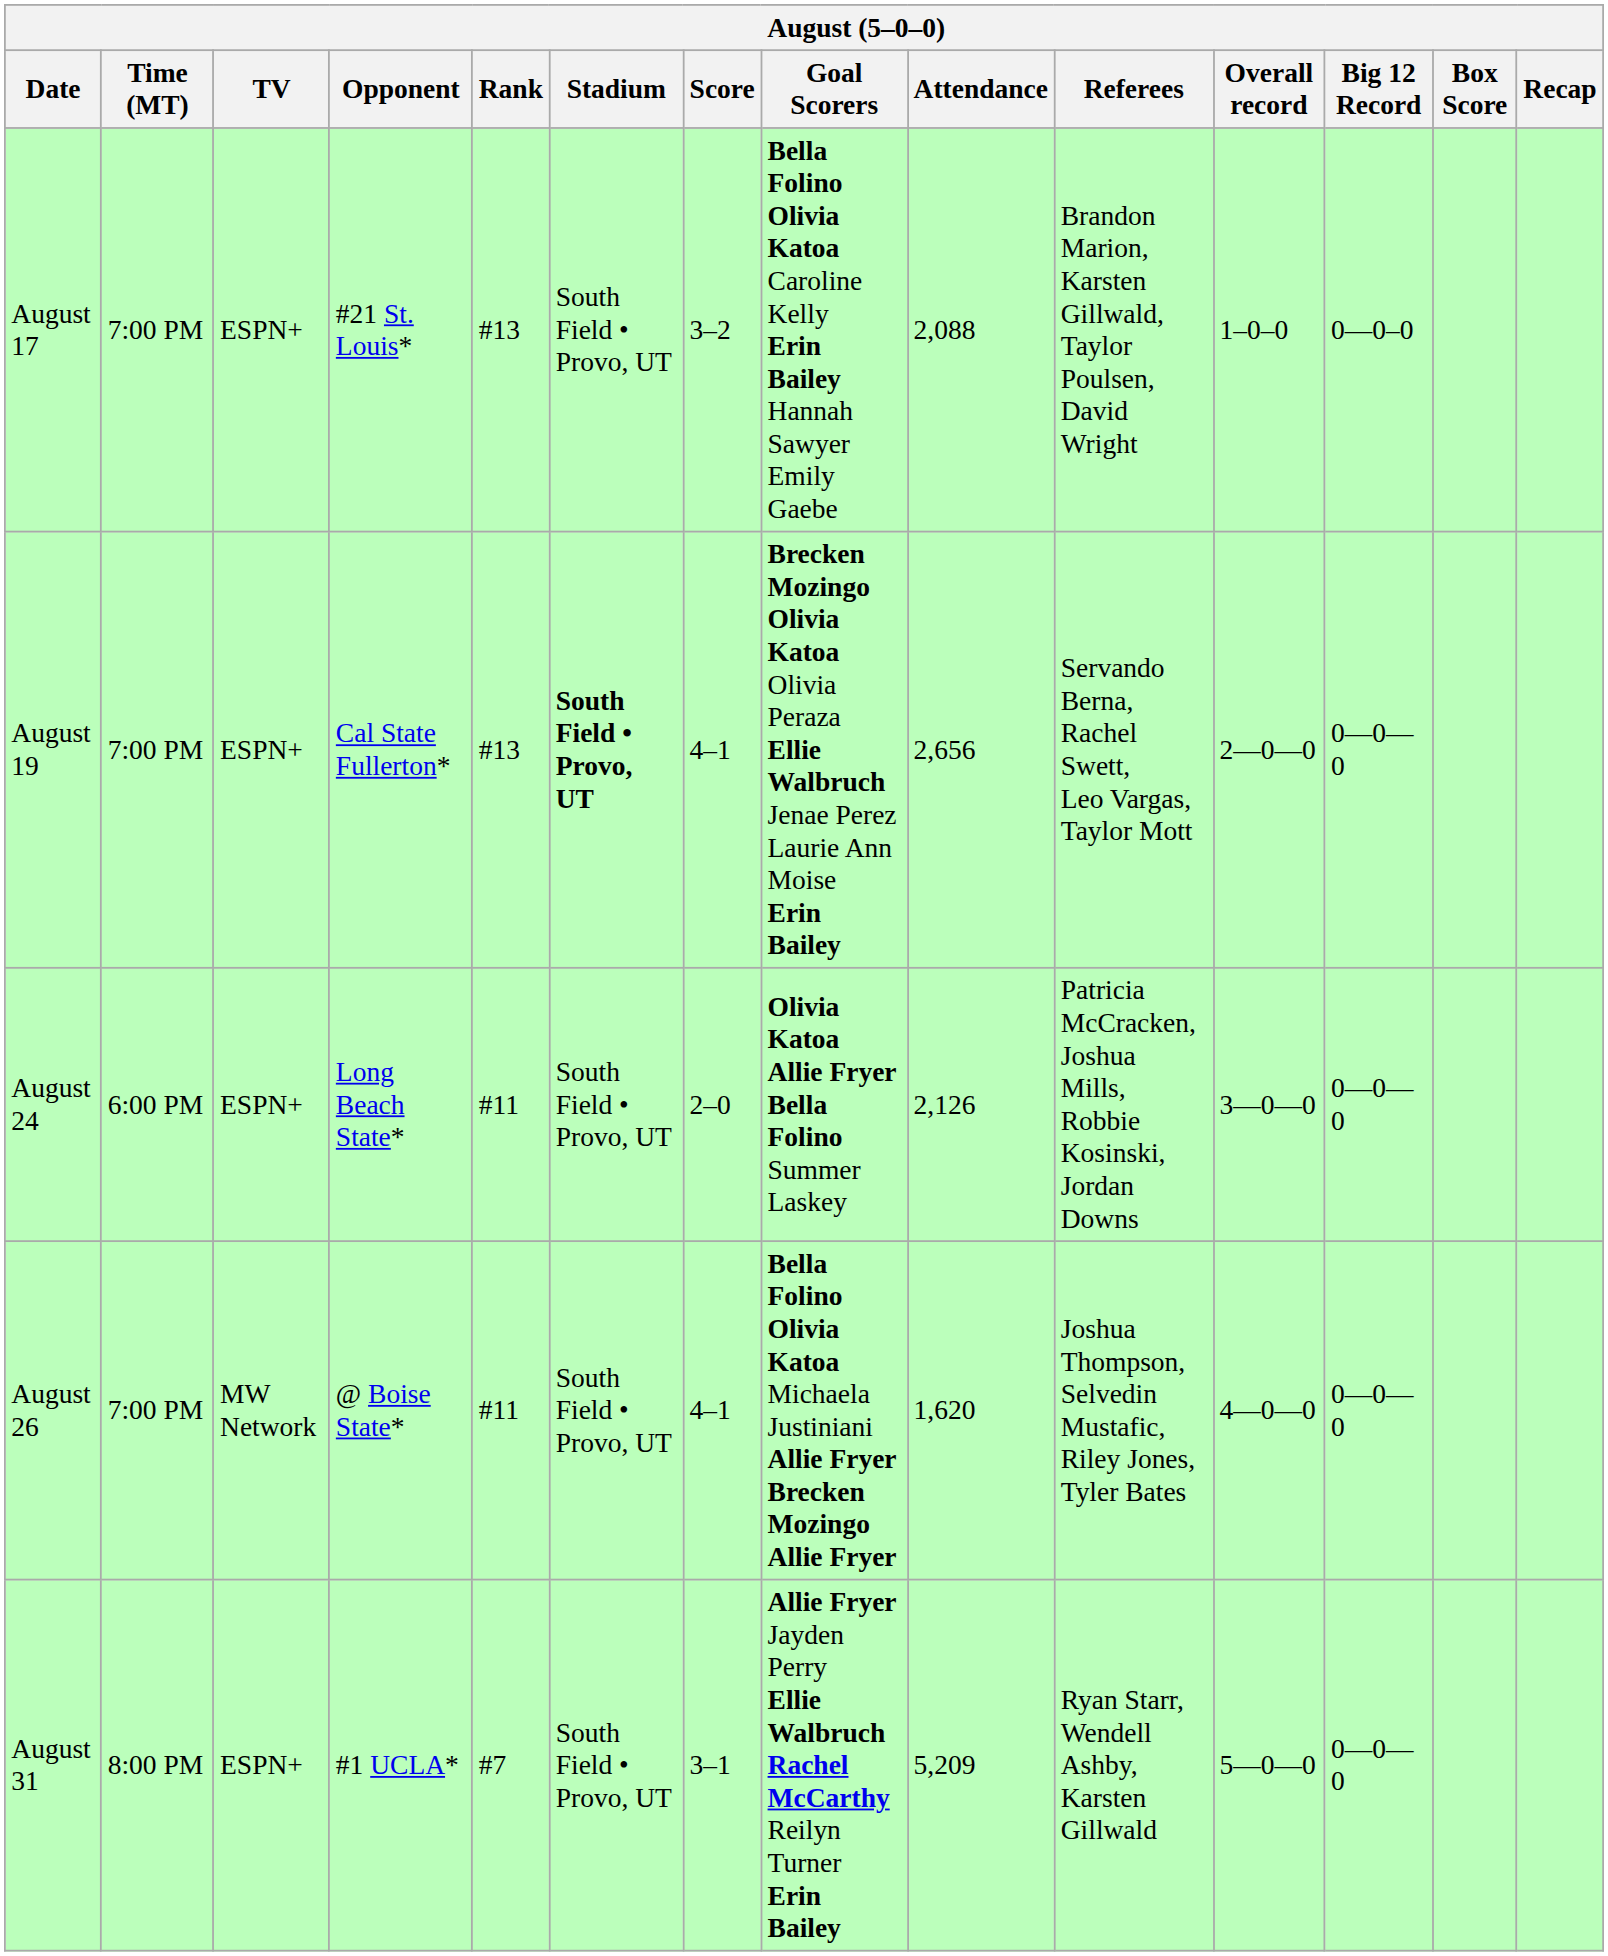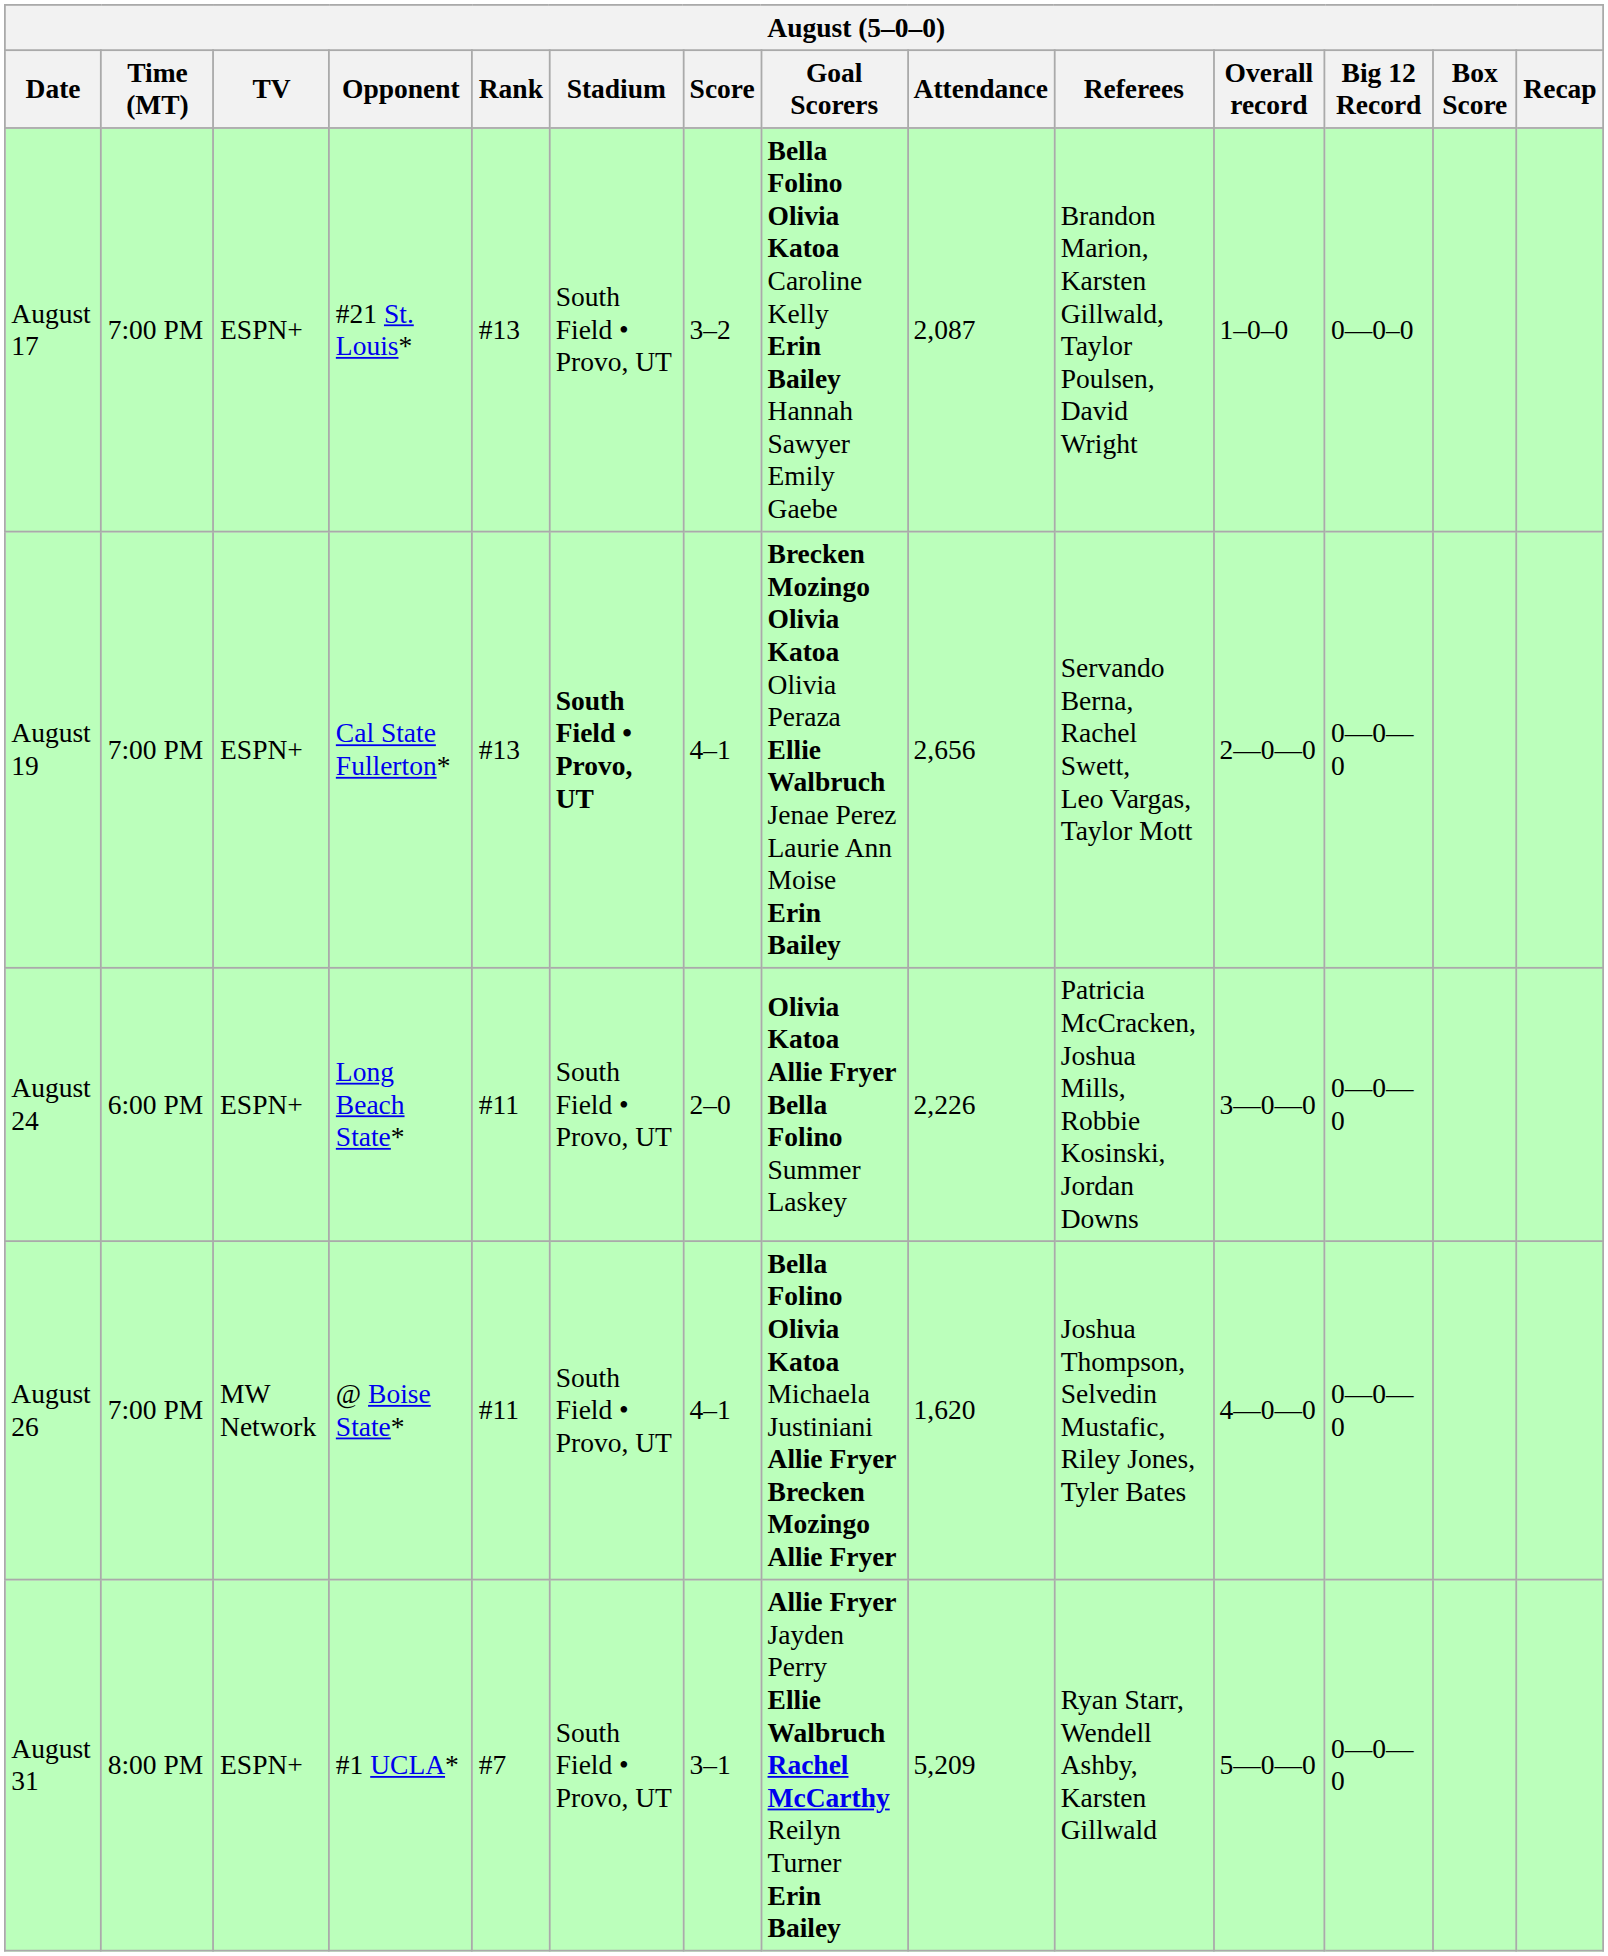(945, 329) 2,088 -> (945, 329) 2,087
(945, 1104) 2,126 -> (945, 1104) 2,226
